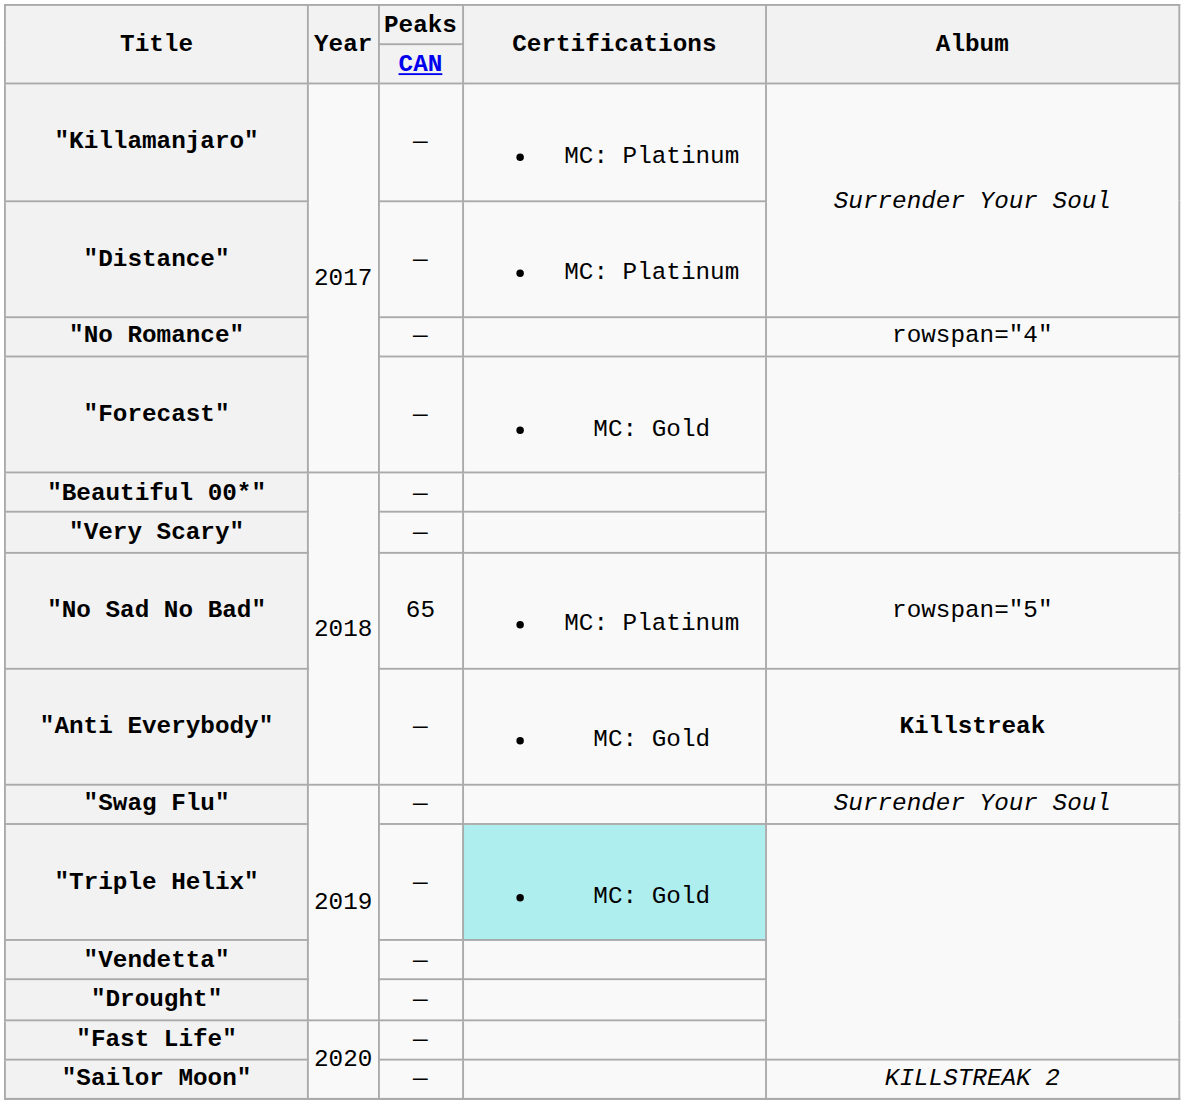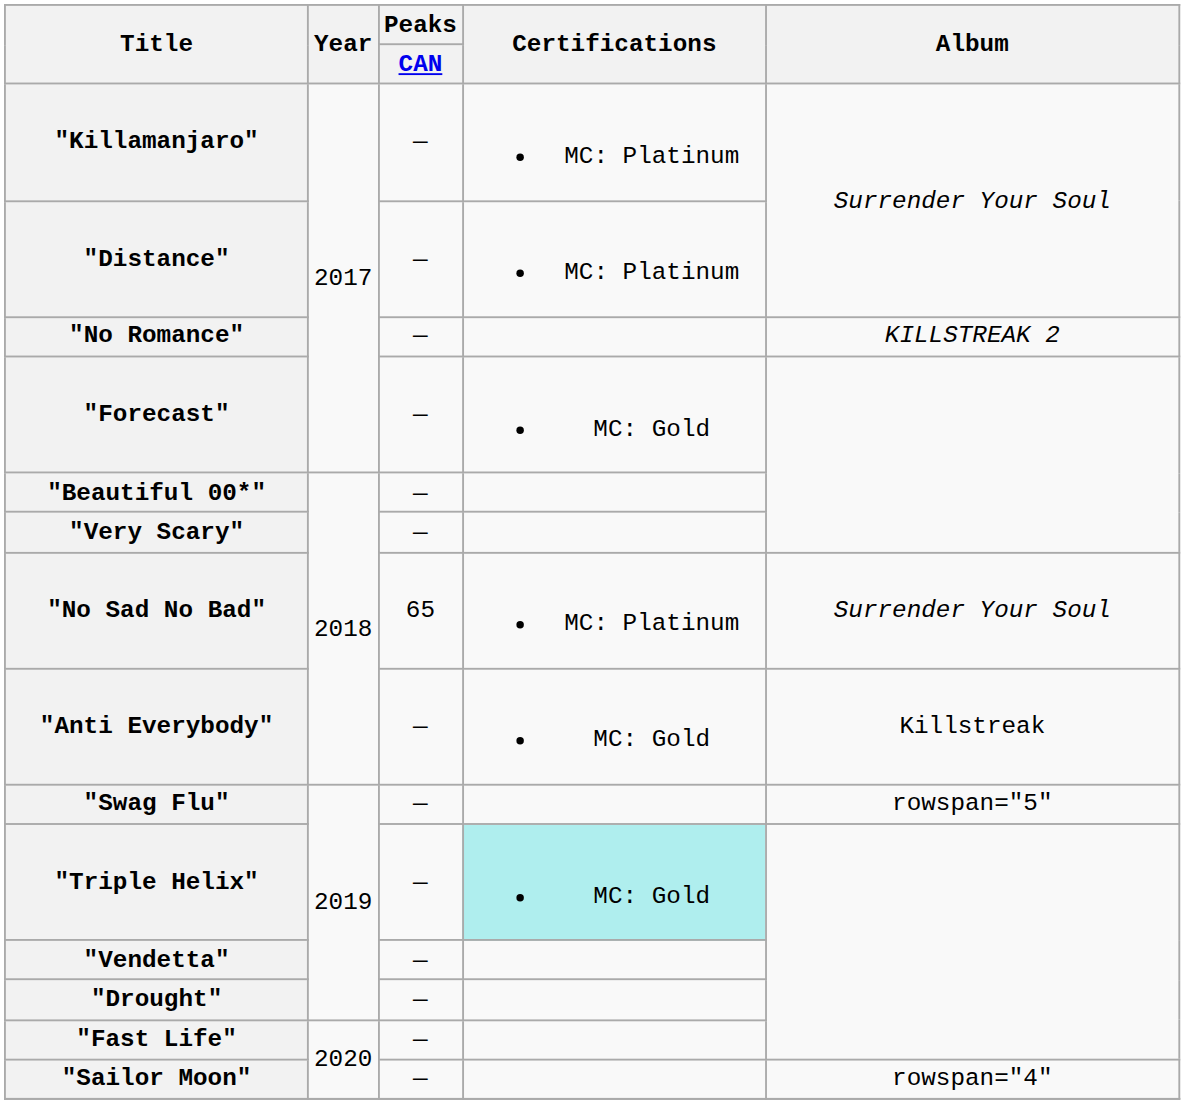(972, 337) rowspan="4" -> (972, 337) KILLSTREAK 2
(972, 610) rowspan="5" -> (972, 610) Surrender Your Soul
(972, 726) bold -> (972, 726) normal
(972, 804) Surrender Your Soul -> (972, 804) rowspan="5"
(972, 1079) KILLSTREAK 2 -> (972, 1079) rowspan="4"
